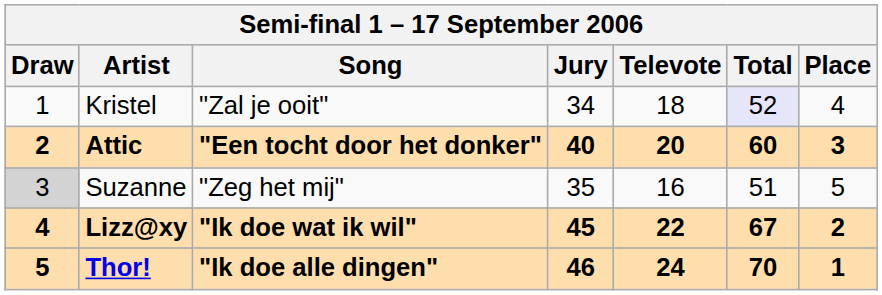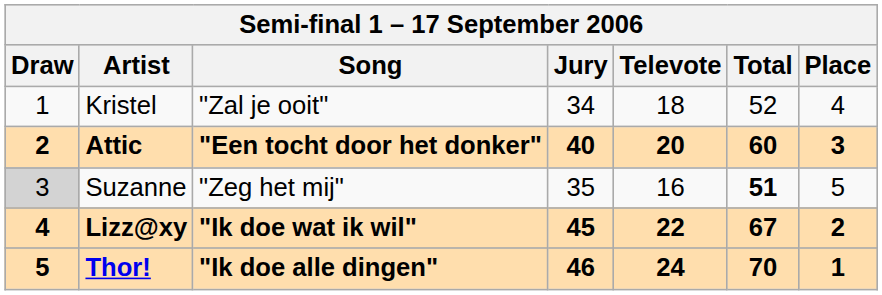(763, 106) lavender background -> (763, 106) no background
(763, 187) normal -> (763, 187) bold
